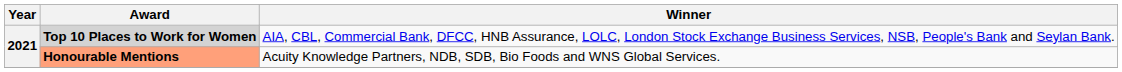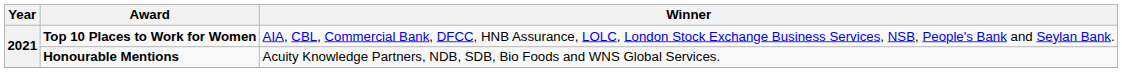(150, 36) lightgrey background -> (150, 36) no background
(111, 57) lightsalmon background -> (111, 57) no background
